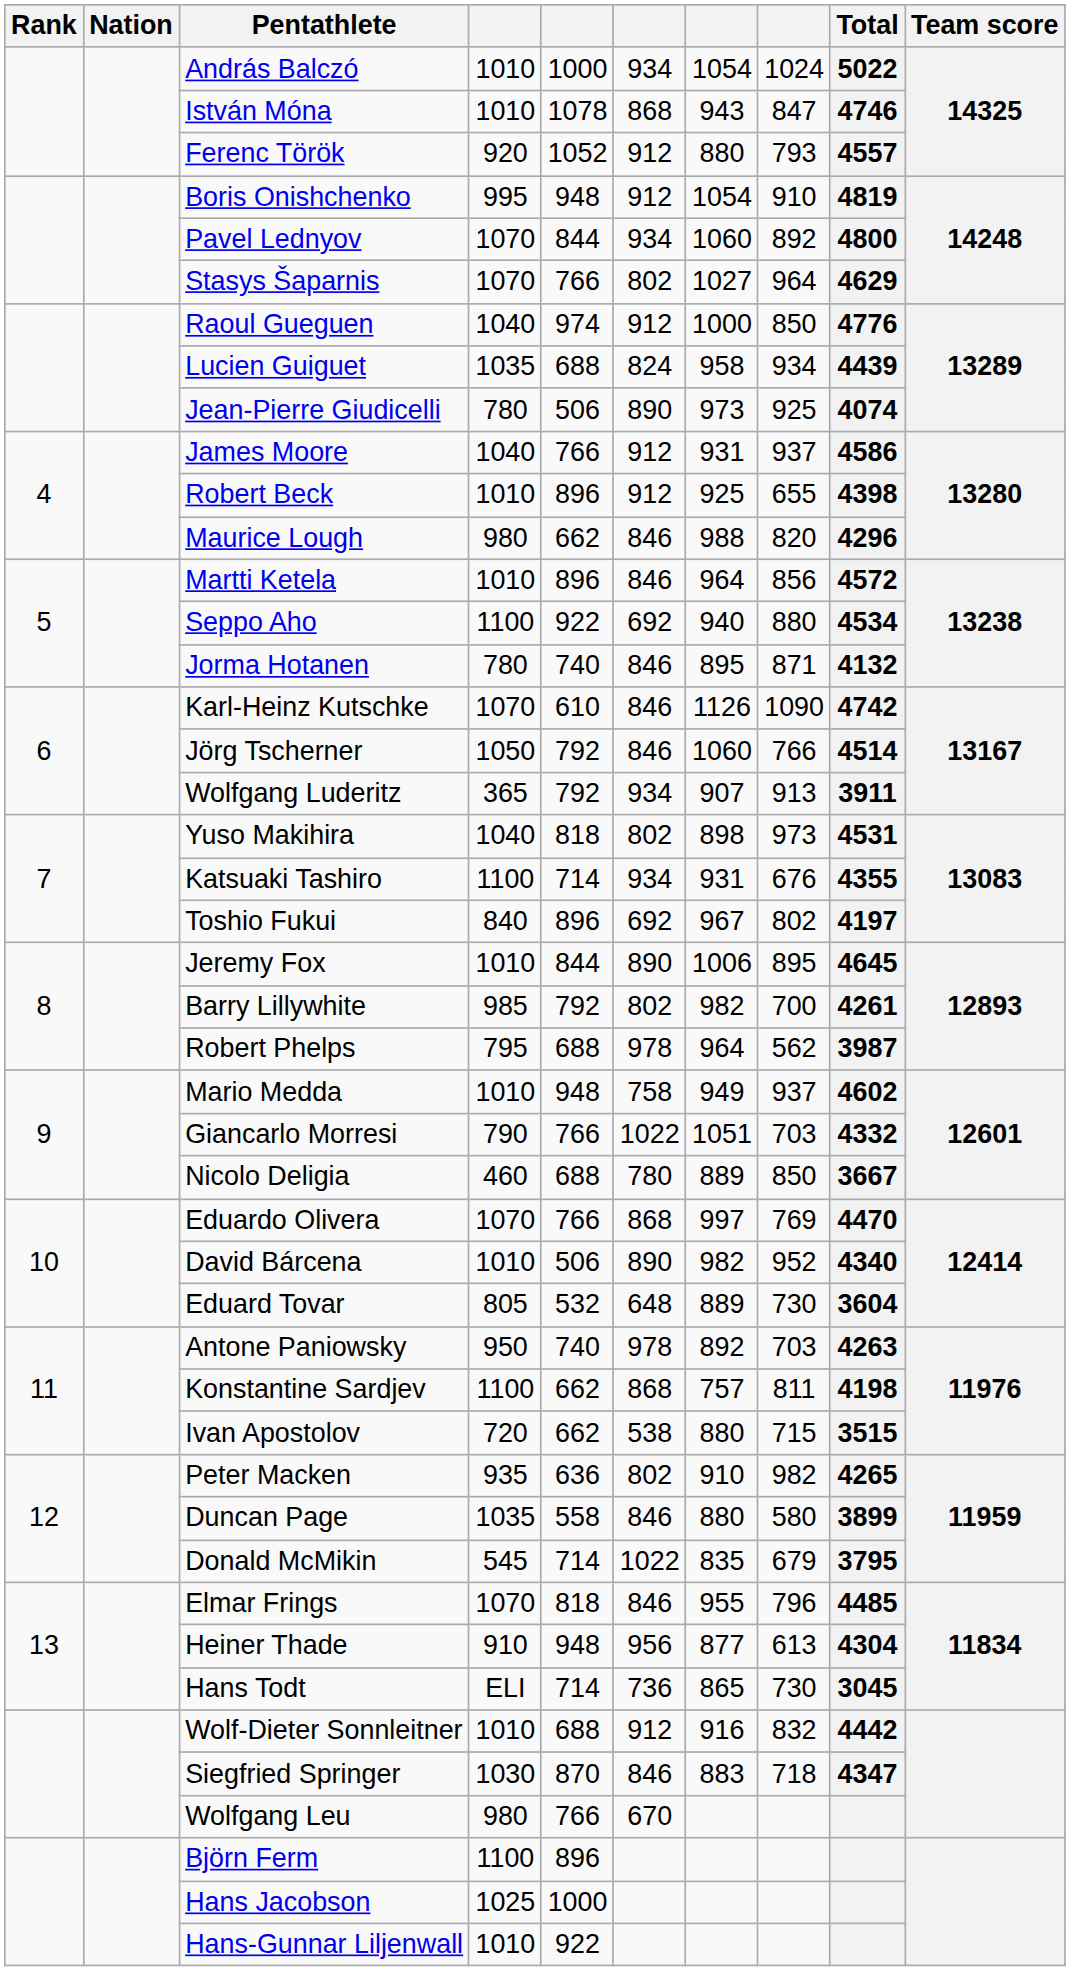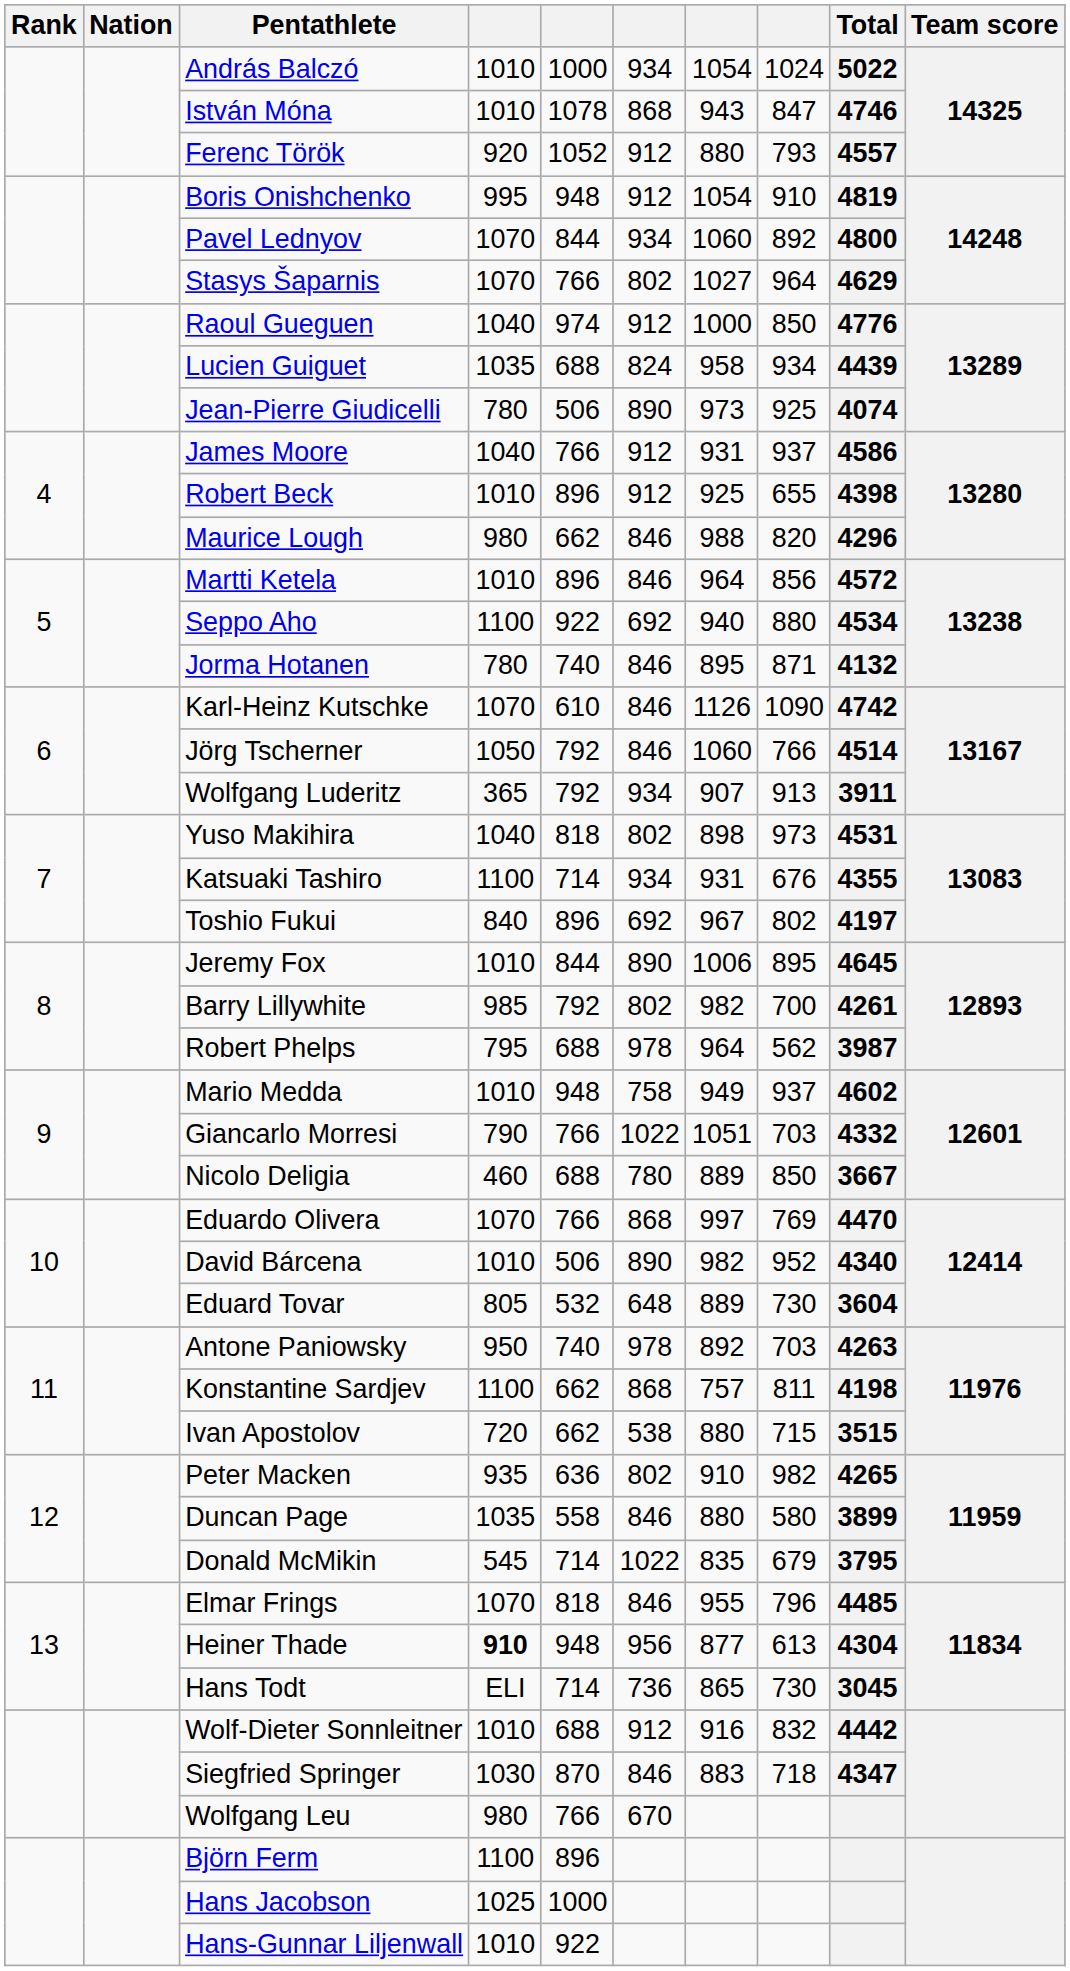(505, 1645) normal -> (505, 1645) bold
